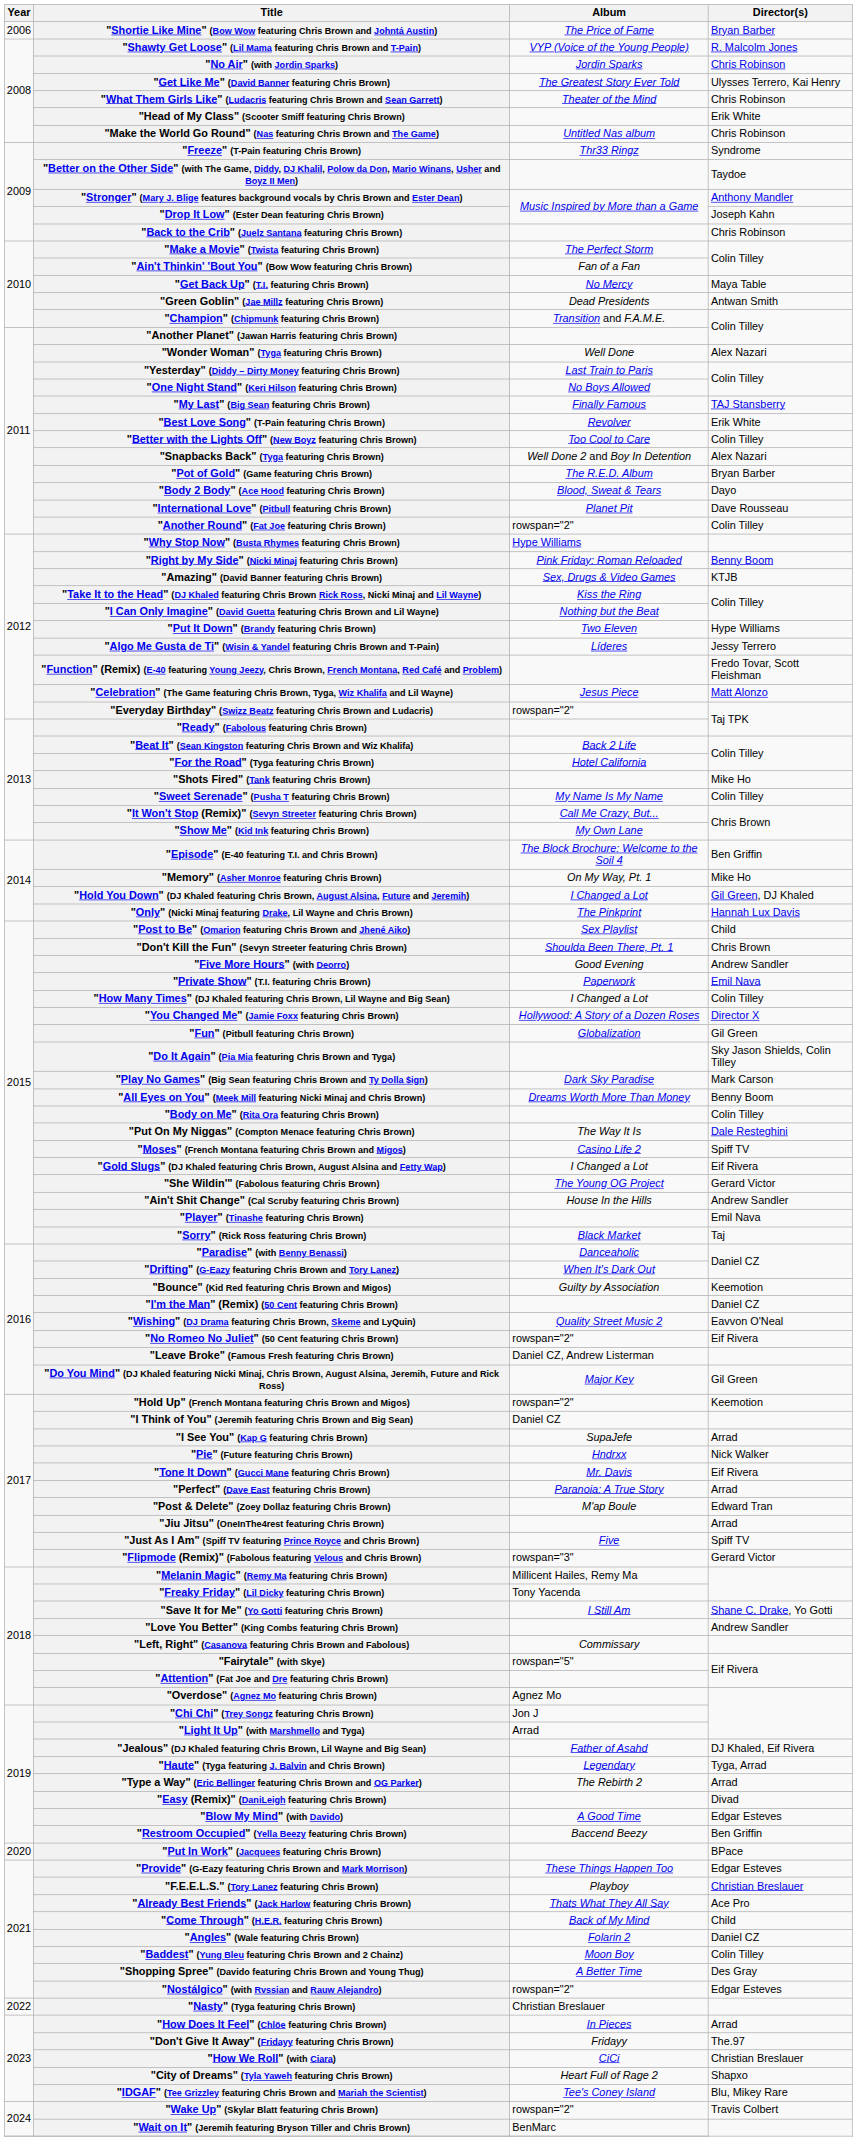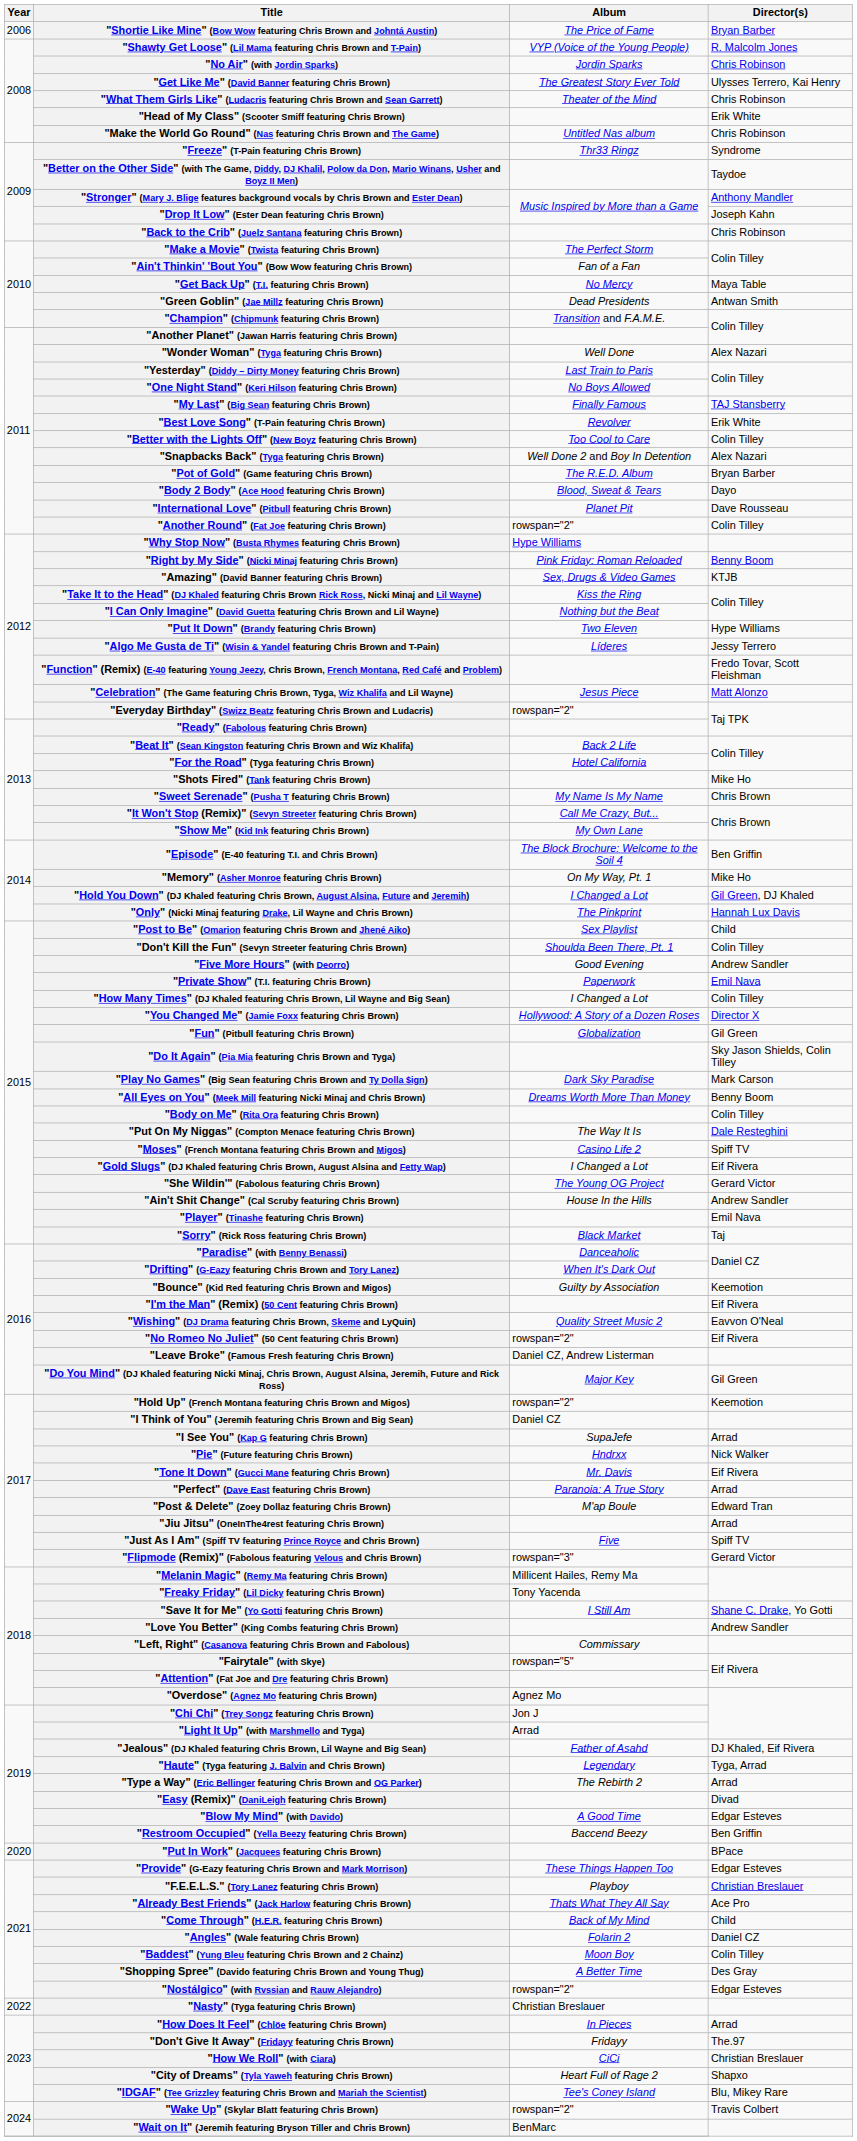(737, 796) Colin Tilley -> (741, 796) Chris Brown
(741, 947) Chris Brown -> (737, 947) Colin Tilley
(735, 1304) Daniel CZ -> (735, 1304) Eif Rivera
